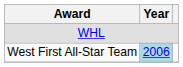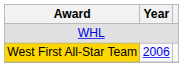(72, 52) no background -> (72, 52) gold background
(156, 52) lightblue background -> (156, 52) no background
